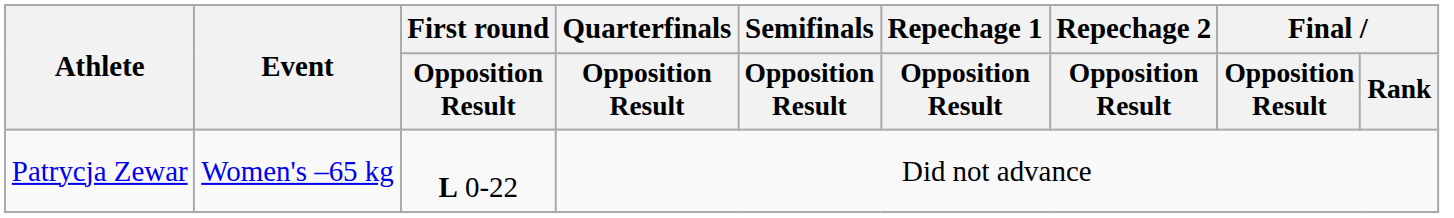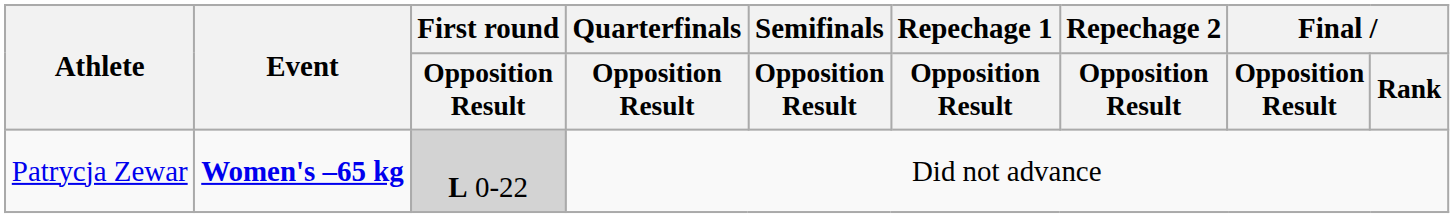(297, 170) normal -> (302, 170) bold
(478, 187) no background -> (488, 187) lightgrey background
